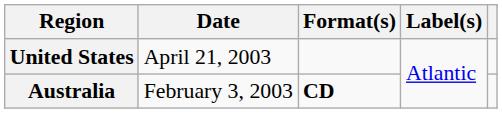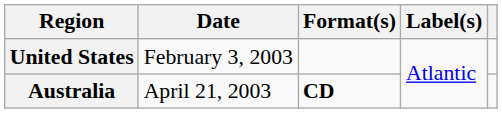(207, 56) April 21, 2003 -> (218, 56) February 3, 2003
(218, 90) February 3, 2003 -> (207, 90) April 21, 2003
